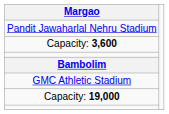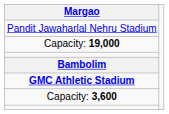(82, 44) Capacity: 3,600 -> (82, 44) Capacity: 19,000
(82, 81) normal -> (82, 81) bold
(82, 97) Capacity: 19,000 -> (82, 97) Capacity: 3,600
